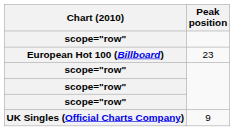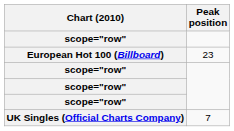(208, 117) 9 -> (208, 117) 7
